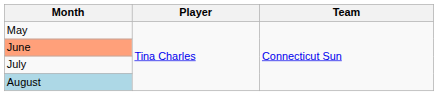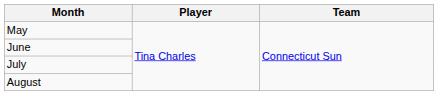(19, 47) lightsalmon background -> (19, 47) no background
(24, 82) lightblue background -> (24, 82) no background
